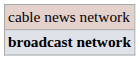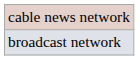(70, 42) bold -> (65, 42) normal
